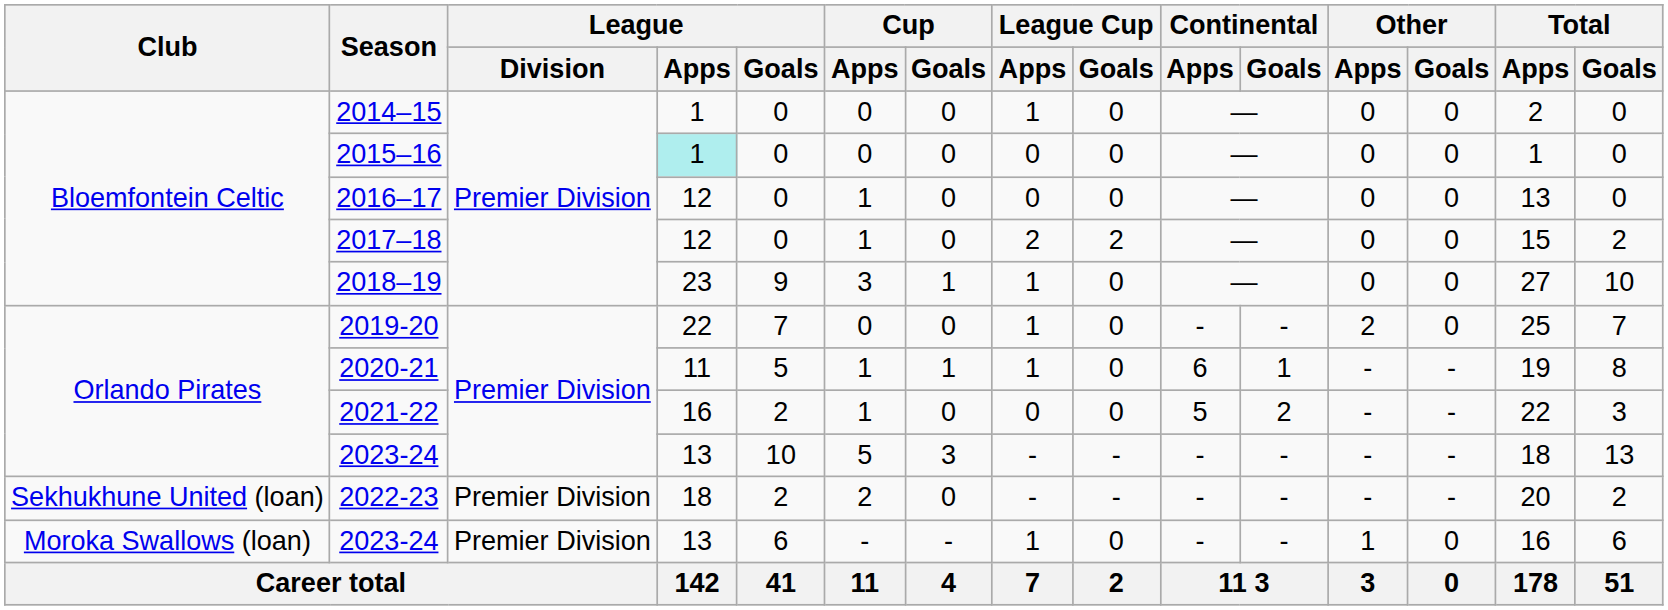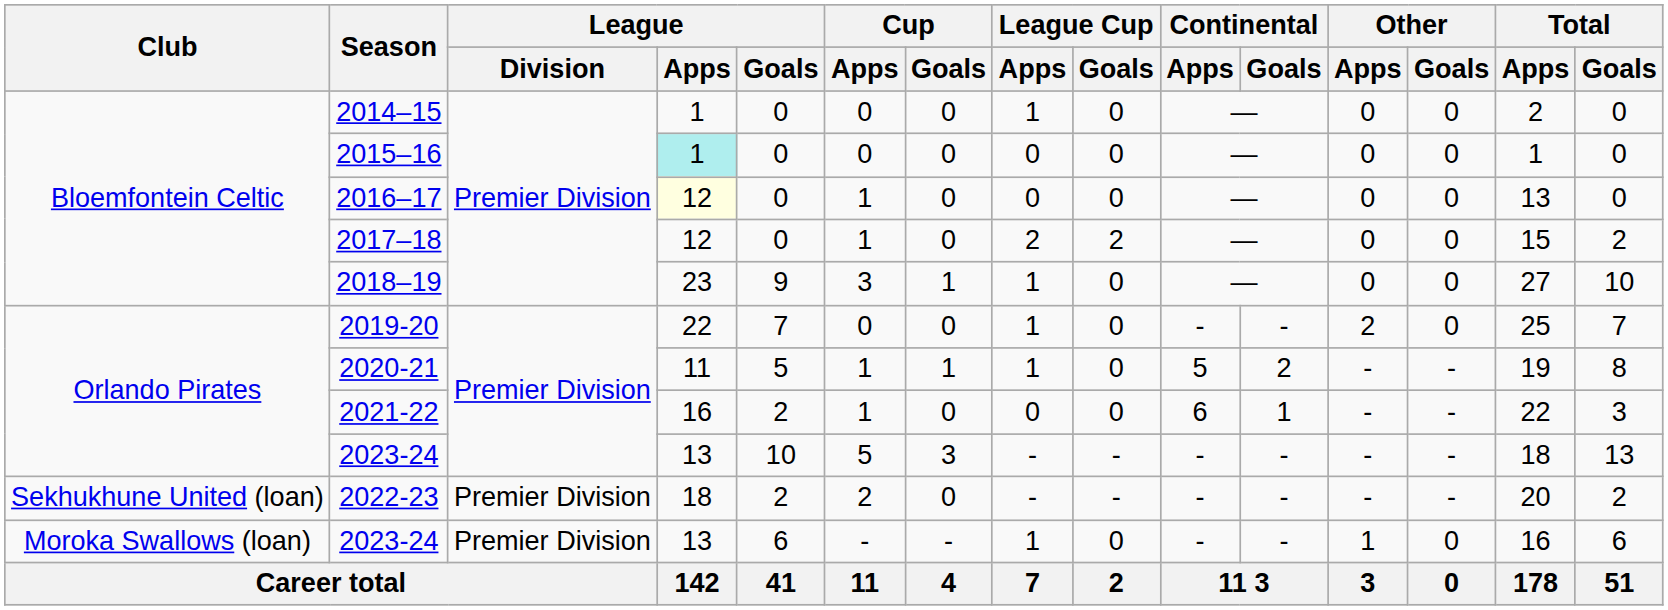(697, 197) no background -> (697, 197) lightyellow background
(1200, 369) 6 -> (1200, 369) 5
(1284, 369) 1 -> (1284, 369) 2
(1200, 411) 5 -> (1200, 411) 6
(1284, 411) 2 -> (1284, 411) 1
